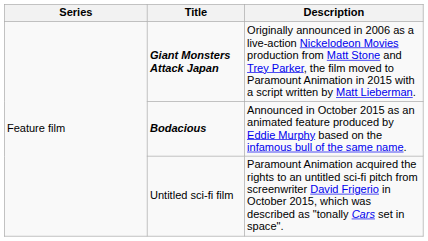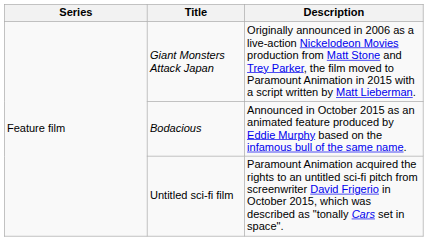(190, 61) bold -> (187, 61) normal
(178, 129) bold -> (176, 129) normal
